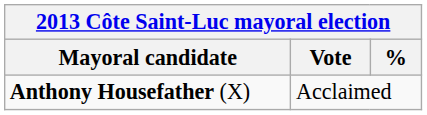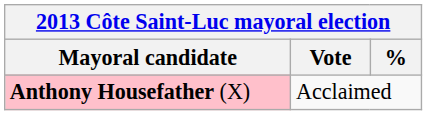(130, 92) no background -> (130, 92) pink background
